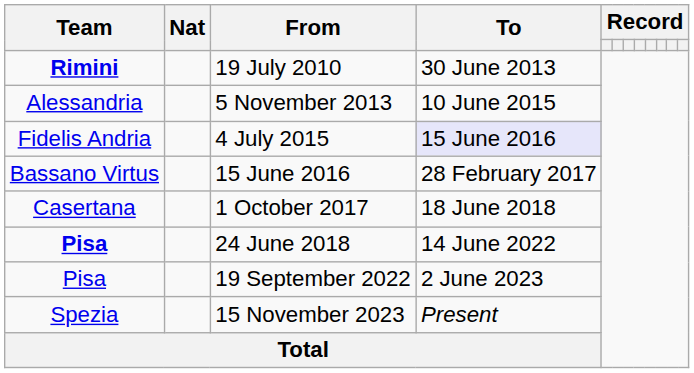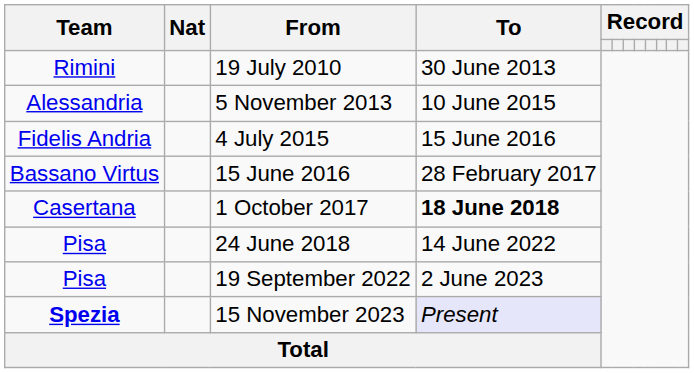(84, 67) bold -> (84, 67) normal
(488, 138) lavender background -> (488, 138) no background
(488, 208) normal -> (490, 208) bold
(84, 244) bold -> (84, 244) normal
(84, 314) normal -> (84, 314) bold
(459, 314) no background -> (459, 314) lavender background
